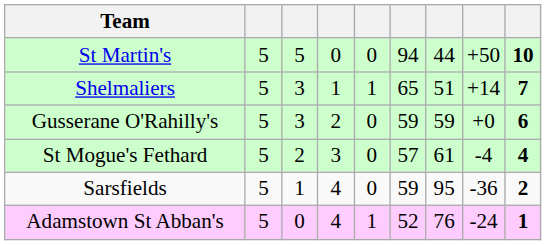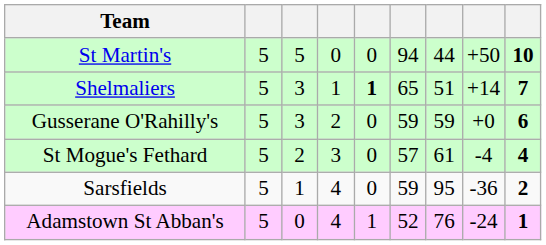(372, 88) normal -> (372, 88) bold
